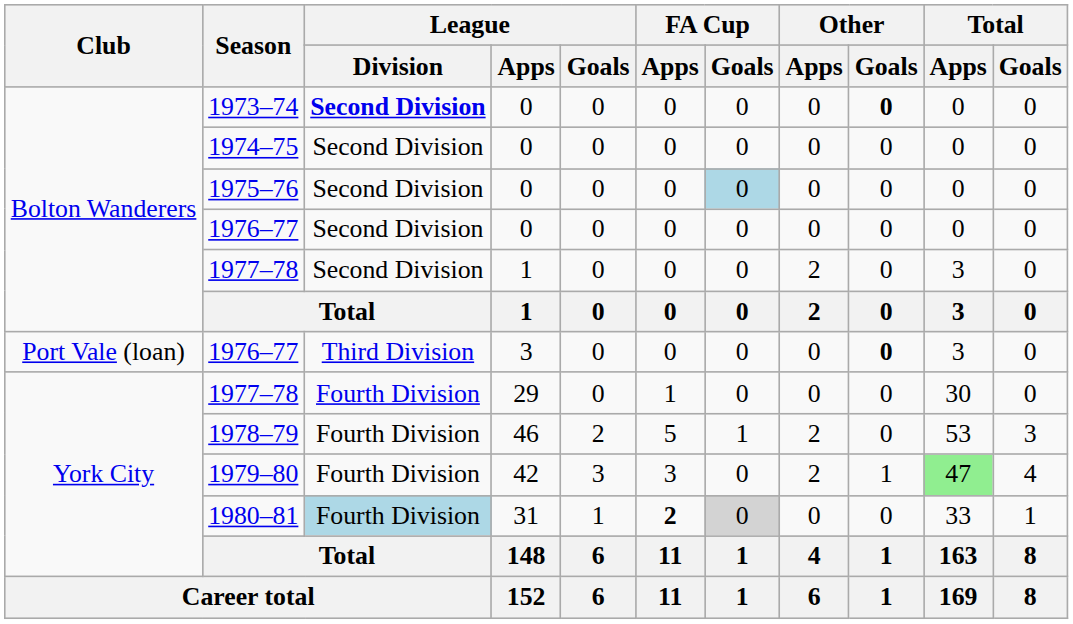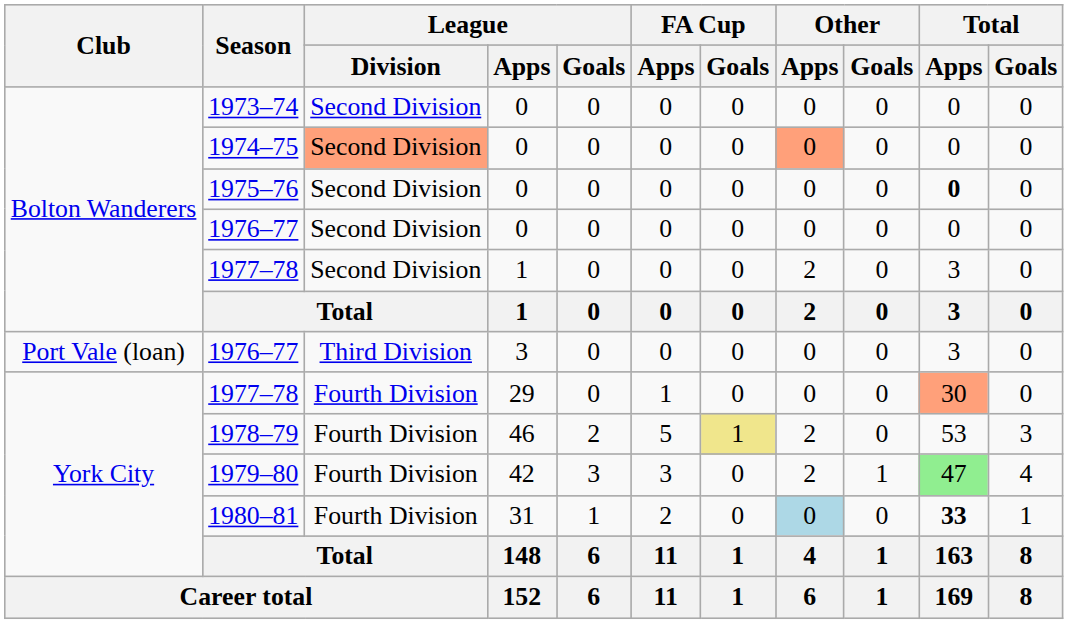(398, 106) bold -> (396, 106) normal
(886, 106) bold -> (882, 106) normal
(398, 147) no background -> (396, 147) lightsalmon background
(814, 147) no background -> (810, 147) lightsalmon background
(742, 188) lightblue background -> (738, 188) no background
(958, 188) normal -> (954, 188) bold
(886, 351) bold -> (882, 351) normal
(958, 392) no background -> (954, 392) lightsalmon background
(742, 433) no background -> (738, 433) khaki background
(398, 515) lightblue background -> (396, 515) no background
(670, 515) bold -> (666, 515) normal
(742, 515) lightgrey background -> (738, 515) no background
(814, 515) no background -> (810, 515) lightblue background
(958, 515) normal -> (954, 515) bold
